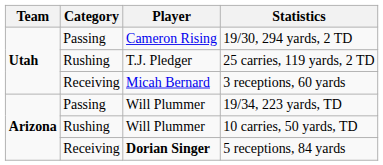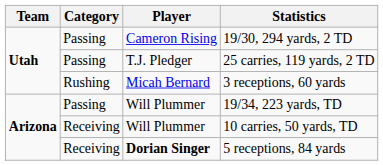(86, 60) Rushing -> (85, 60) Passing
(91, 82) Receiving -> (86, 82) Rushing
(86, 126) Rushing -> (91, 126) Receiving
